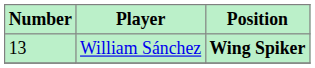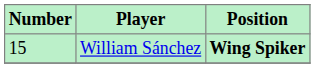(18, 48) 13 -> (18, 48) 15
